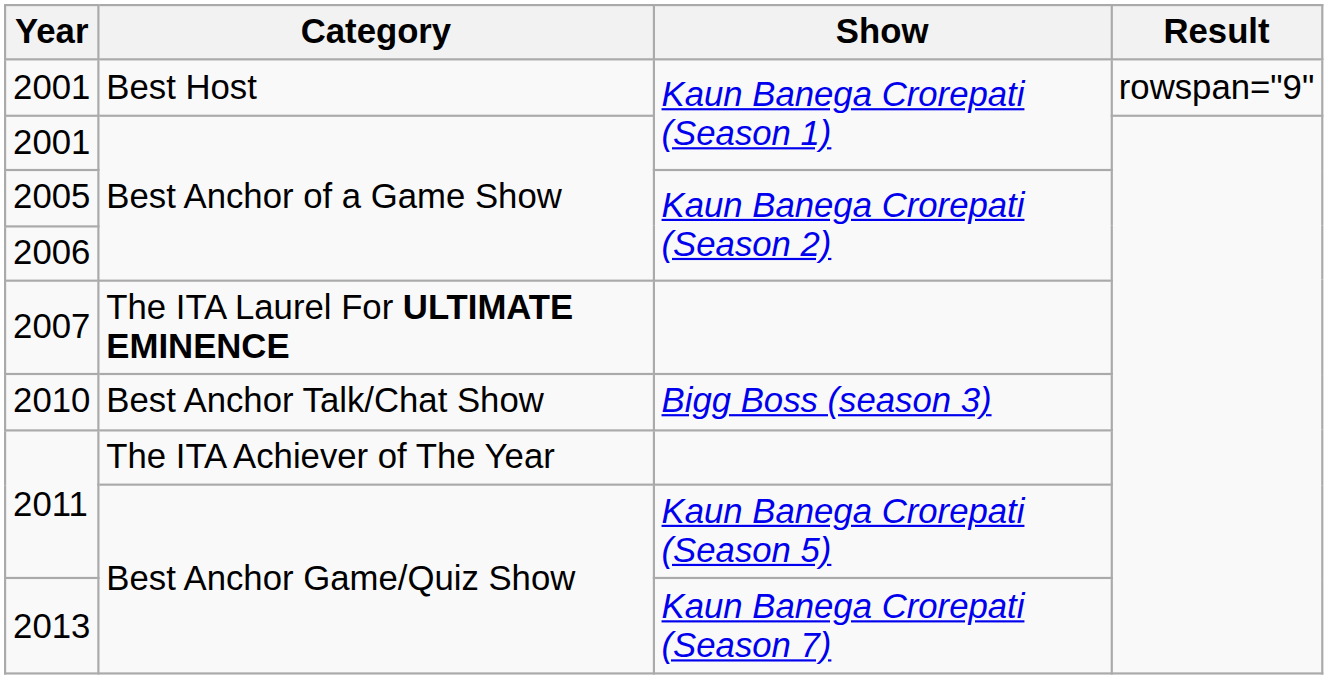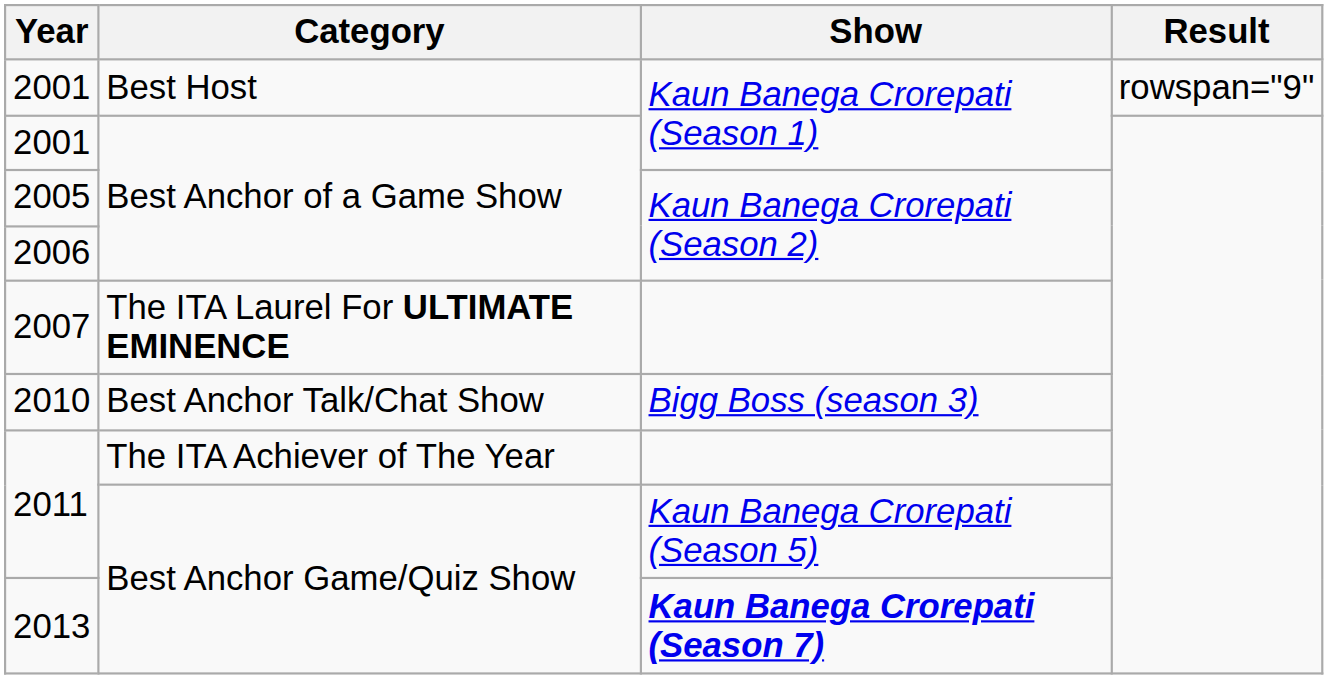(843, 625) normal -> (841, 625) bold
